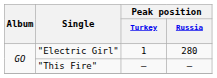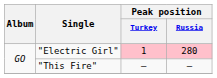(144, 51) no background -> (144, 51) pink background
(189, 51) no background -> (189, 51) pink background
